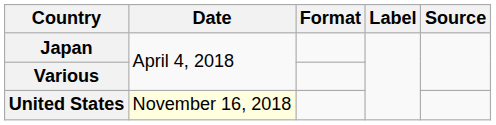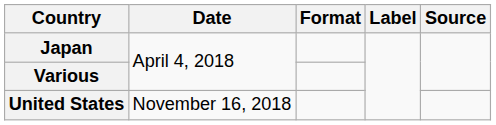(212, 104) lightyellow background -> (212, 104) no background
